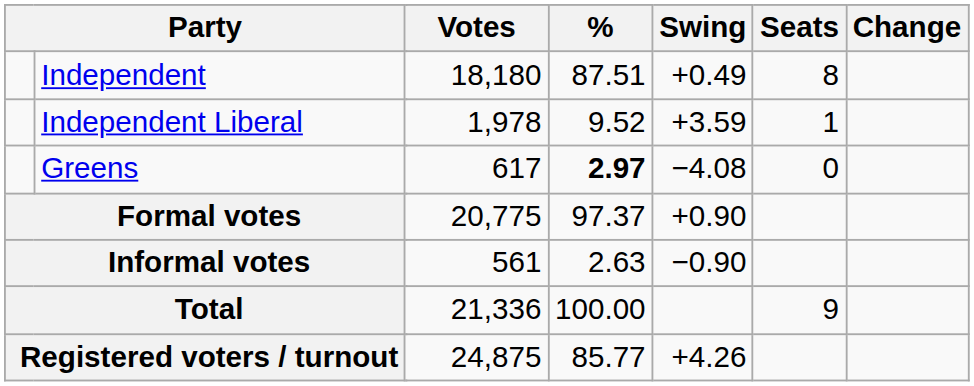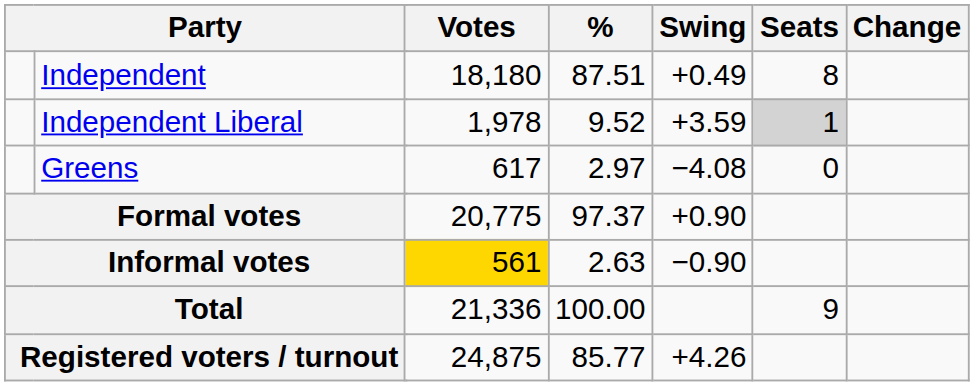(831, 121) no background -> (831, 121) lightgrey background
(617, 168) bold -> (617, 168) normal
(517, 262) no background -> (517, 262) gold background
